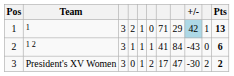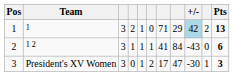(207, 29) 1 -> (207, 29) 2
(207, 63) 2 -> (207, 63) 1
(220, 63) 2 -> (220, 63) 3
